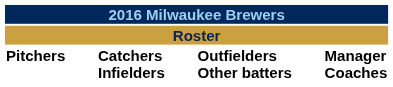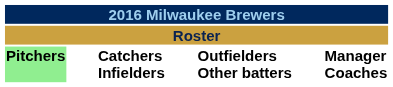(36, 56) no background -> (36, 56) lightgreen background
